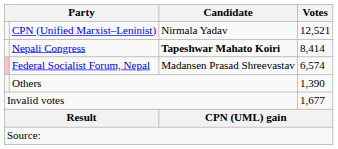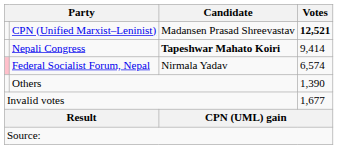(194, 30) Nirmala Yadav -> (228, 30) Madansen Prasad Shreevastav
(315, 30) normal -> (315, 30) bold
(312, 48) 8,414 -> (312, 48) 9,414
(228, 65) Madansen Prasad Shreevastav -> (194, 65) Nirmala Yadav
